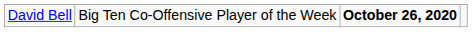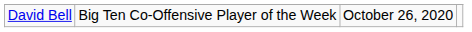(400, 15) bold -> (398, 15) normal
